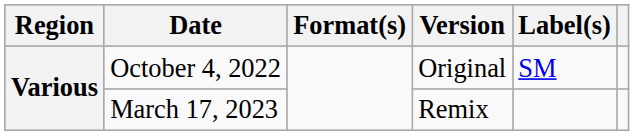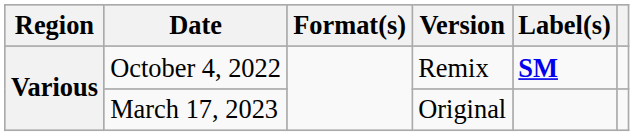(462, 67) Original -> (453, 67) Remix
(537, 67) normal -> (538, 67) bold
(453, 109) Remix -> (462, 109) Original
